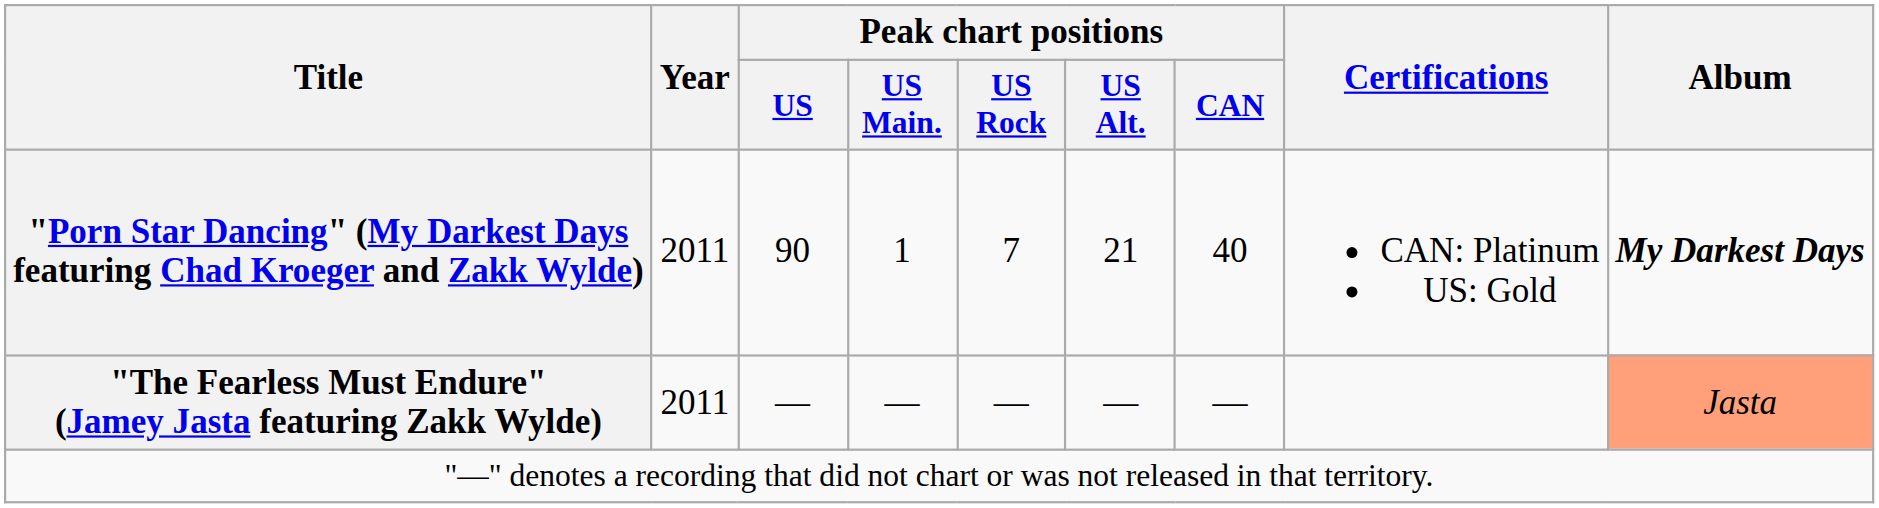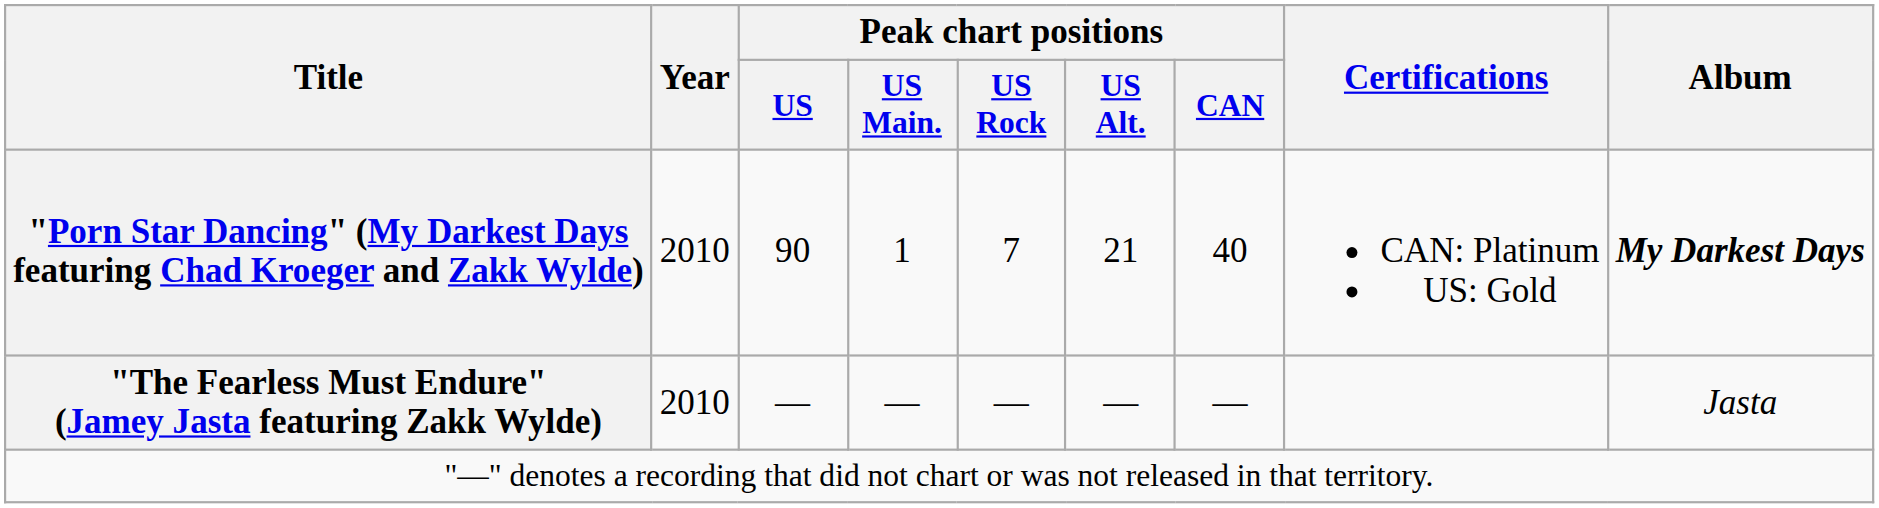(695, 251) 2011 -> (695, 251) 2010
(695, 401) 2011 -> (695, 401) 2010
(1740, 401) lightsalmon background -> (1740, 401) no background
